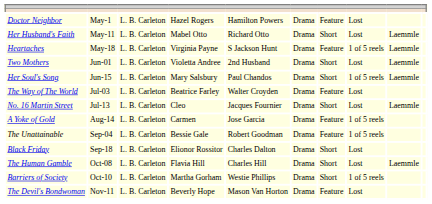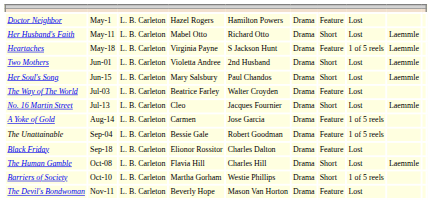(366, 77) 1 of 5 reels -> (356, 77) Lost
(328, 149) Short -> (332, 149) Feature
